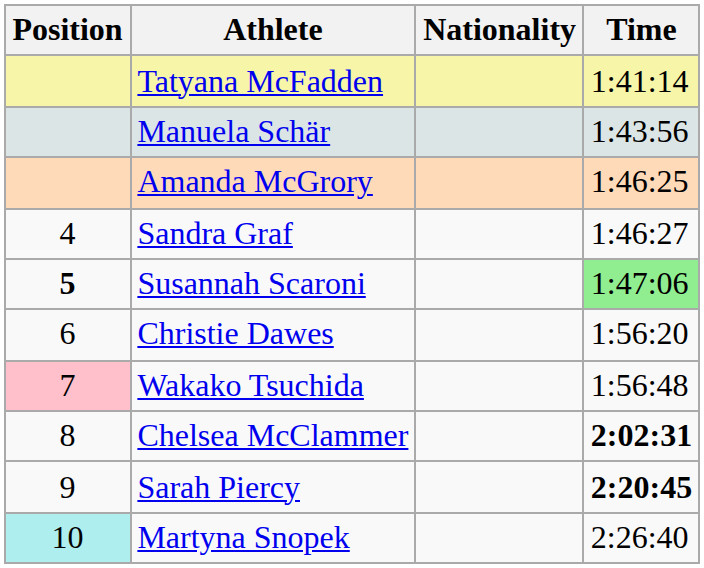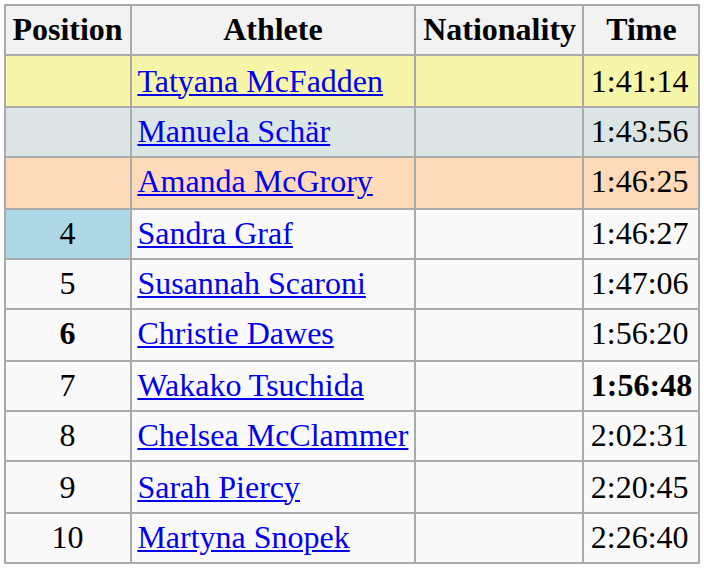(68, 232) no background -> (68, 232) lightblue background
(68, 283) bold -> (68, 283) normal
(640, 283) lightgreen background -> (640, 283) no background
(68, 334) normal -> (68, 334) bold
(68, 385) pink background -> (68, 385) no background
(640, 385) normal -> (641, 385) bold
(641, 435) bold -> (640, 435) normal
(641, 486) bold -> (640, 486) normal
(68, 537) paleturquoise background -> (68, 537) no background
